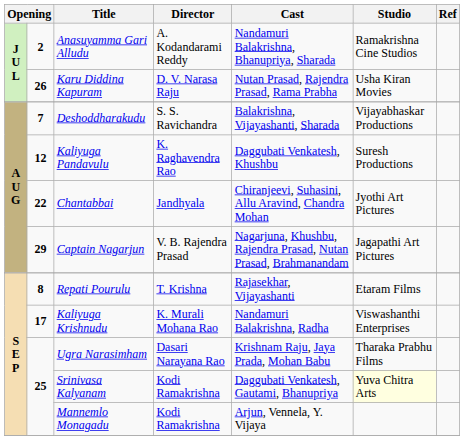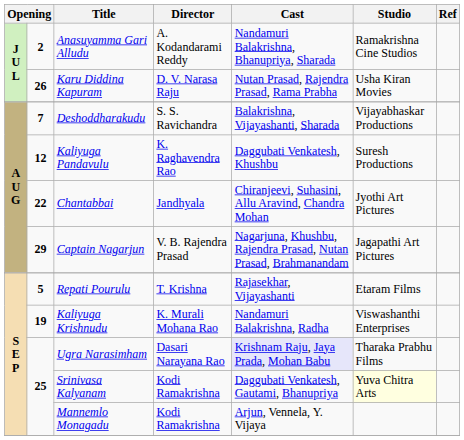(41, 288) 8 -> (41, 288) 5
(41, 321) 17 -> (41, 321) 19
(285, 354) no background -> (285, 354) lavender background
